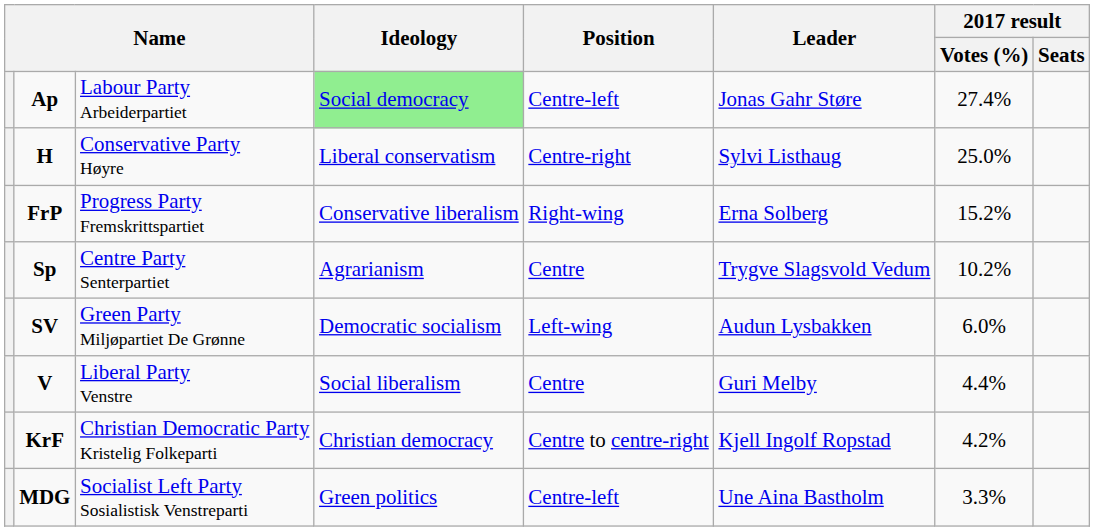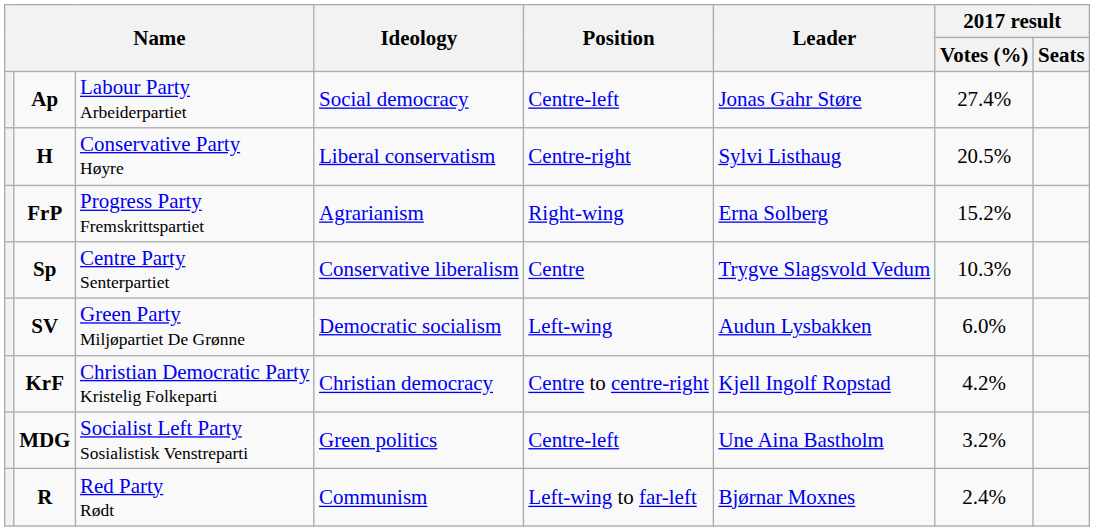(394, 99) lightgreen background -> (394, 99) no background
(984, 156) 25.0% -> (984, 156) 20.5%
(419, 213) Conservative liberalism -> (371, 213) Agrarianism
(371, 269) Agrarianism -> (419, 269) Conservative liberalism
(984, 269) 10.2% -> (984, 269) 10.3%
- row: (45, 383)
(984, 497) 3.3% -> (984, 440) 3.2%
+ row: (45, 497)
